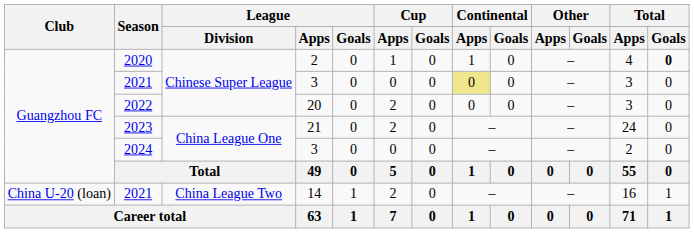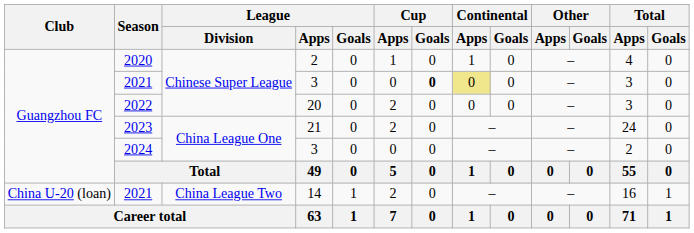(668, 60) bold -> (668, 60) normal
(432, 82) normal -> (432, 82) bold
